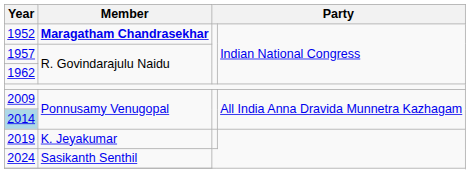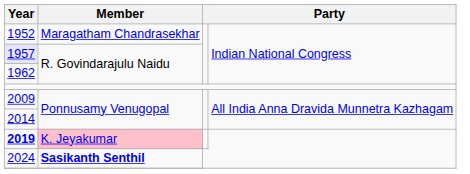(125, 34) bold -> (120, 34) normal
(21, 53) no background -> (21, 53) lavender background
(21, 119) lightblue background -> (21, 119) no background
(21, 138) normal -> (21, 138) bold
(79, 138) no background -> (79, 138) pink background
(89, 158) normal -> (93, 158) bold
